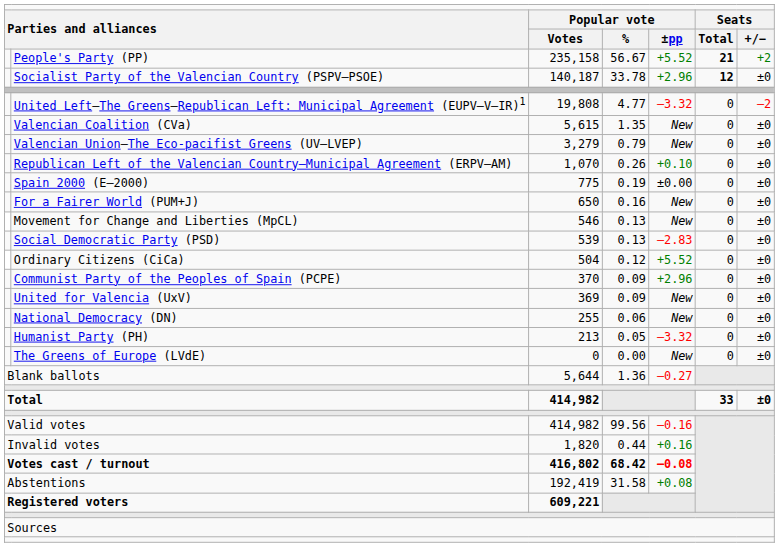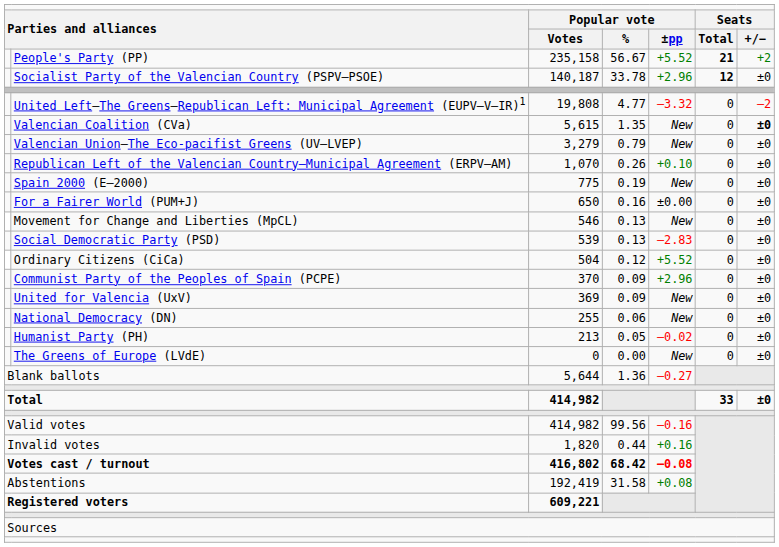(764, 125) normal -> (764, 125) bold
(675, 183) ±0.00 -> (682, 183) New
(682, 202) New -> (675, 202) ±0.00
(675, 337) –3.32 -> (675, 337) –0.02
